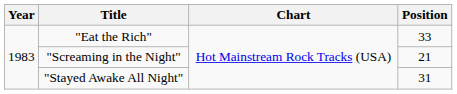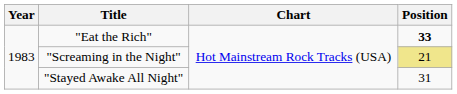(425, 36) normal -> (425, 36) bold
(425, 57) no background -> (425, 57) khaki background
